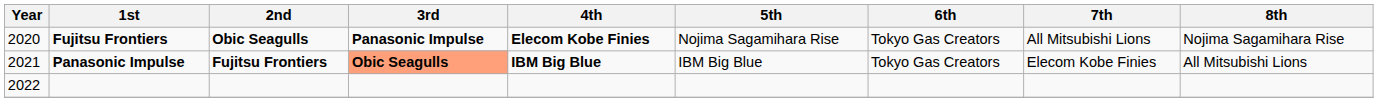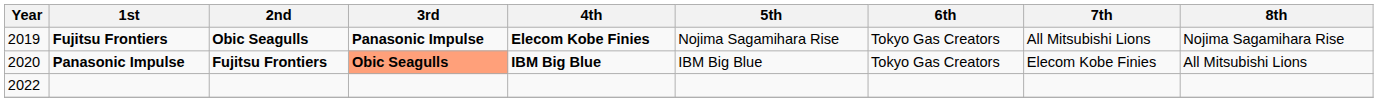(24, 39) 2020 -> (24, 39) 2019
(24, 62) 2021 -> (24, 62) 2020
